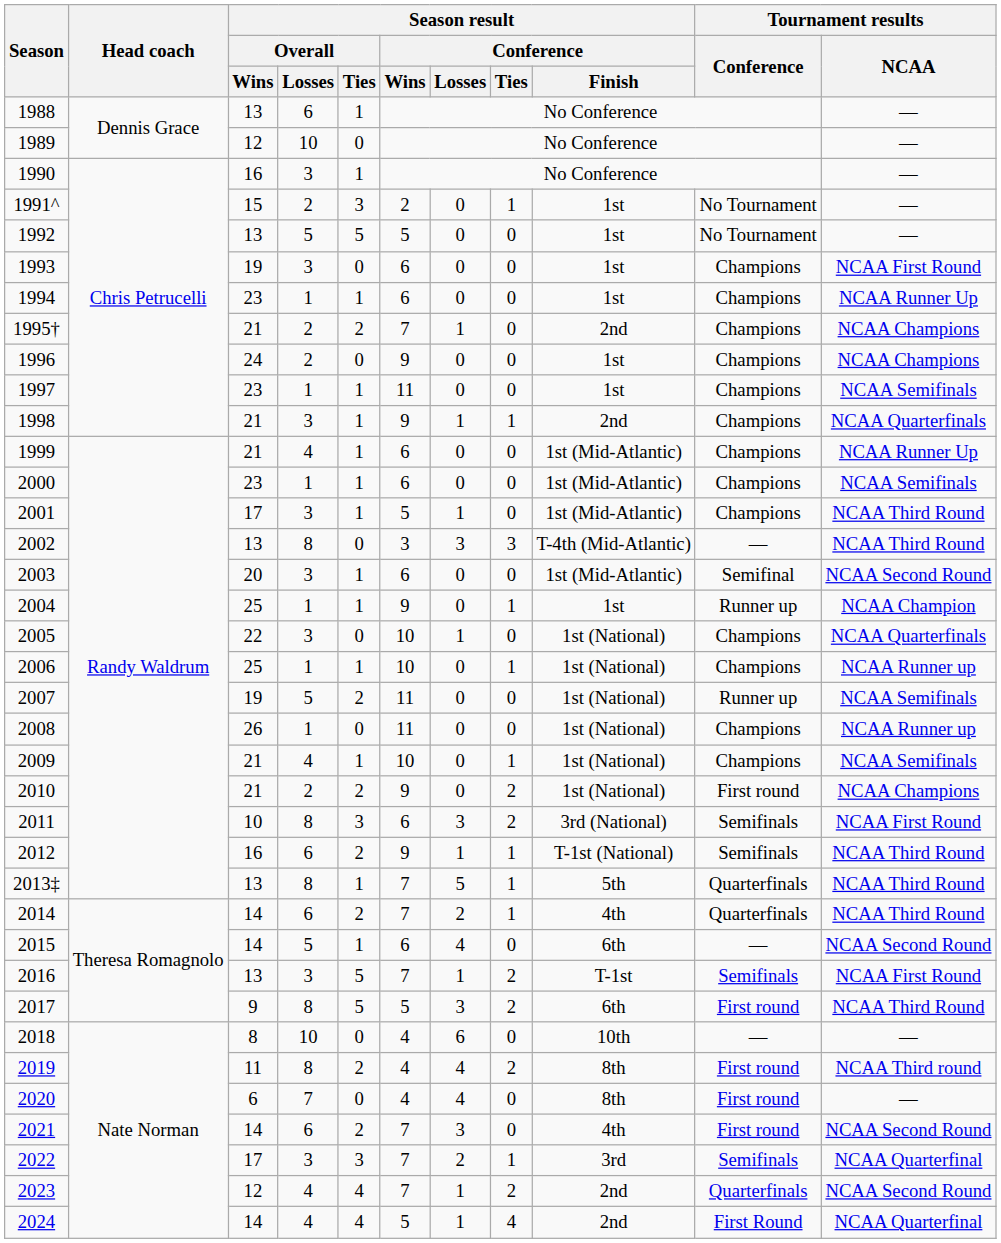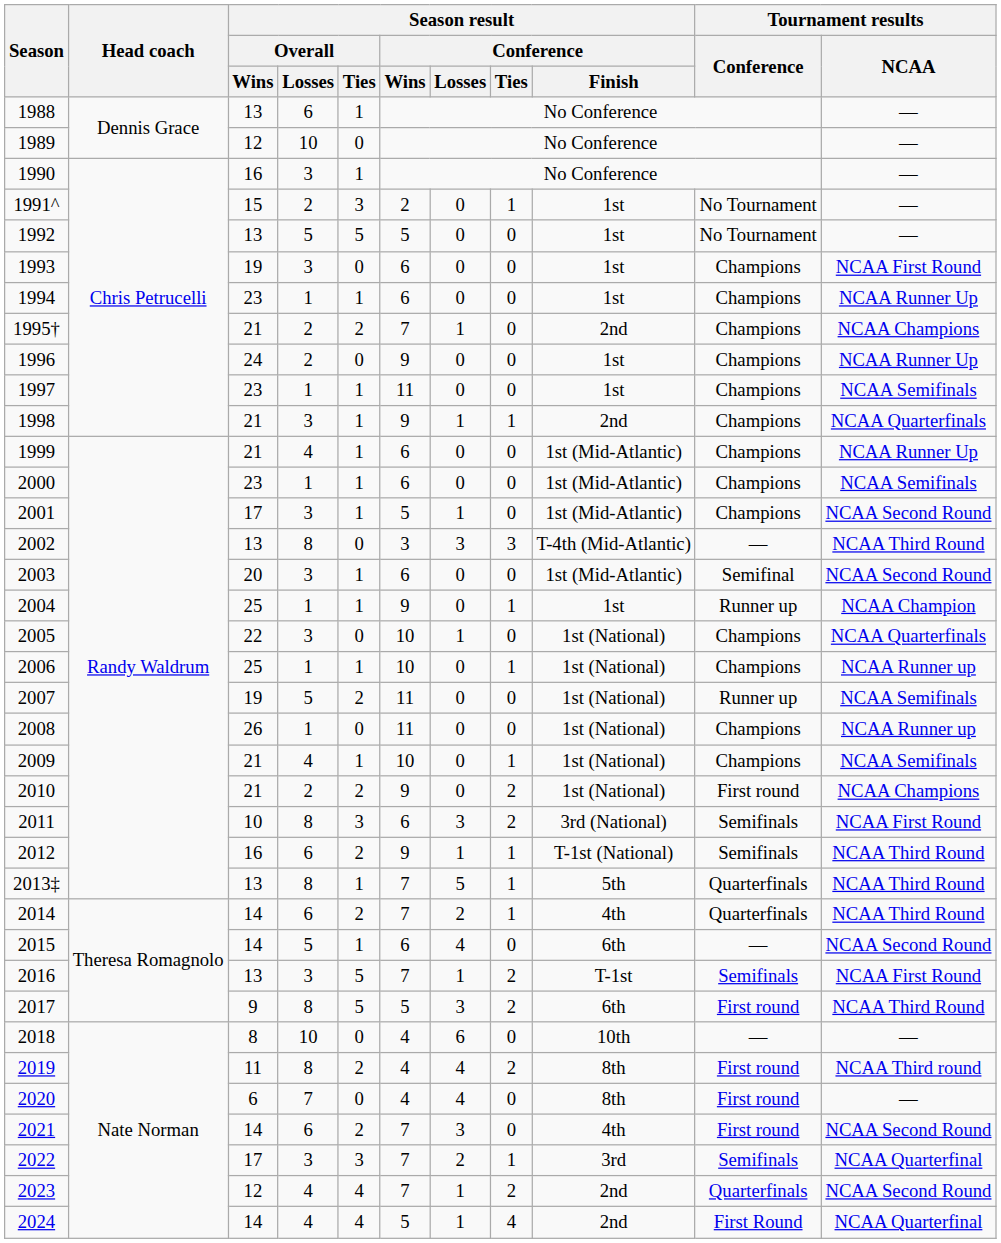(908, 359) NCAA Champions -> (908, 359) NCAA Runner Up
(908, 513) NCAA Third Round -> (908, 513) NCAA Second Round
